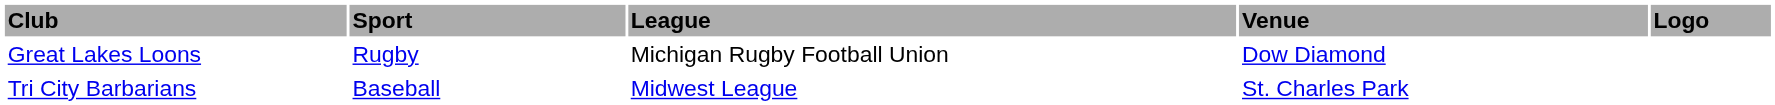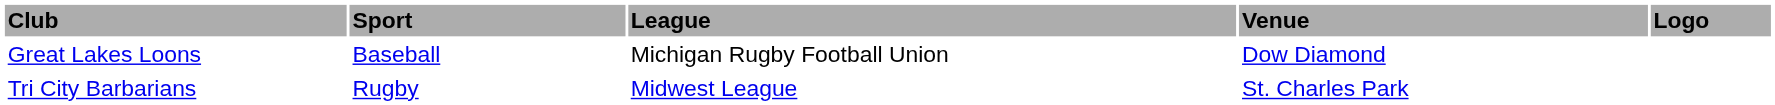(386, 54) Rugby -> (396, 54) Baseball
(396, 89) Baseball -> (386, 89) Rugby
